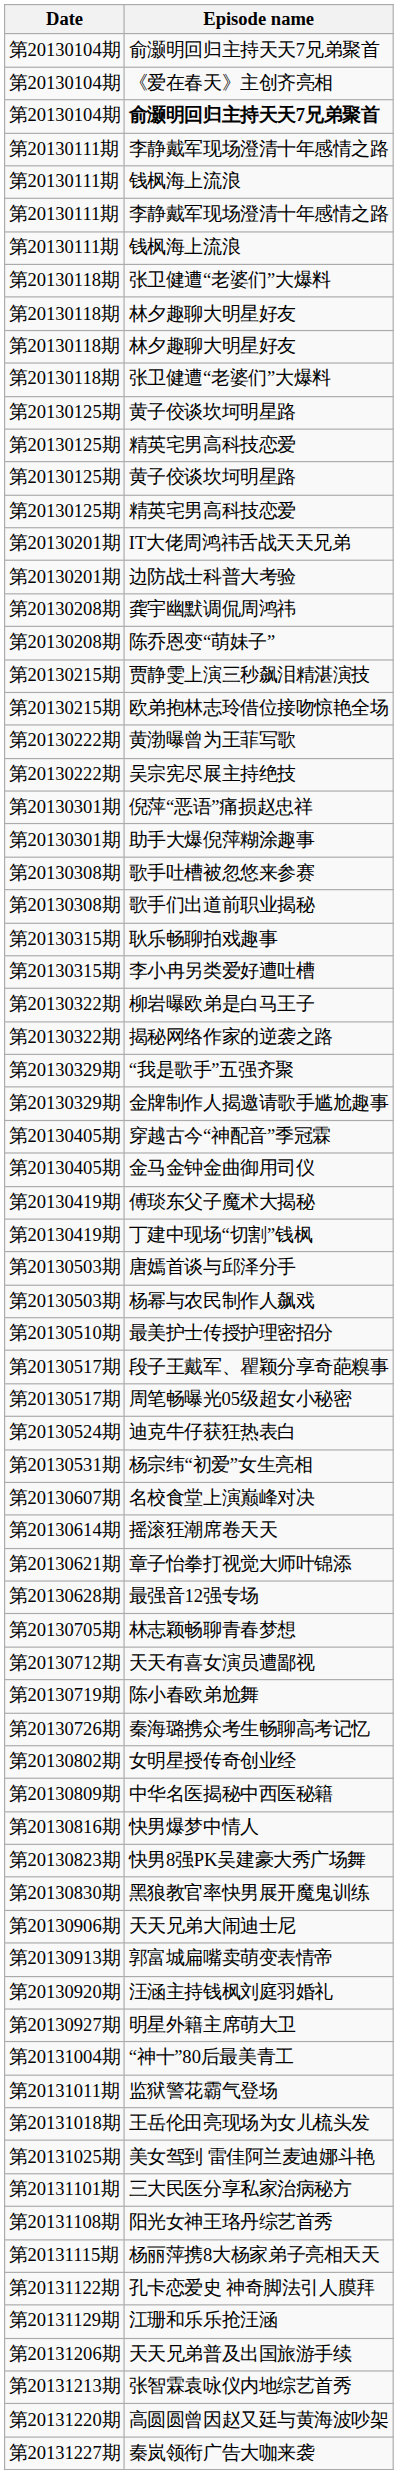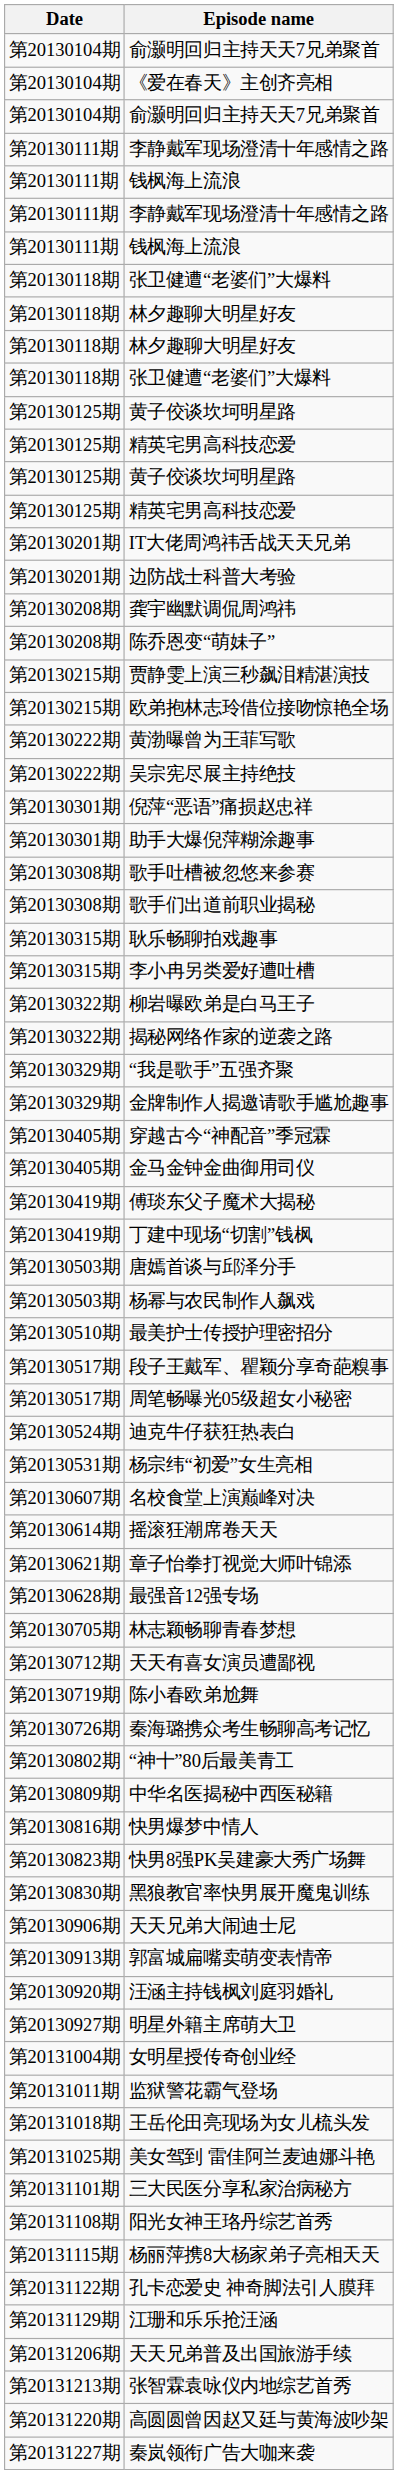(254, 115) bold -> (254, 115) normal
(212, 1761) 女明星授传奇创业经 -> (211, 1761) “神十”80后最美青工
(211, 2057) “神十”80后最美青工 -> (212, 2057) 女明星授传奇创业经
